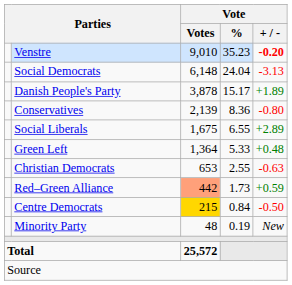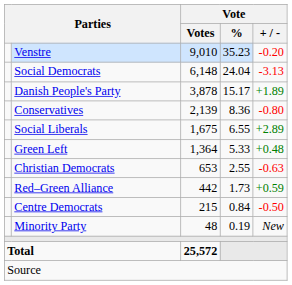(271, 52) bold -> (271, 52) normal
(208, 187) lightsalmon background -> (208, 187) no background
(208, 206) gold background -> (208, 206) no background
